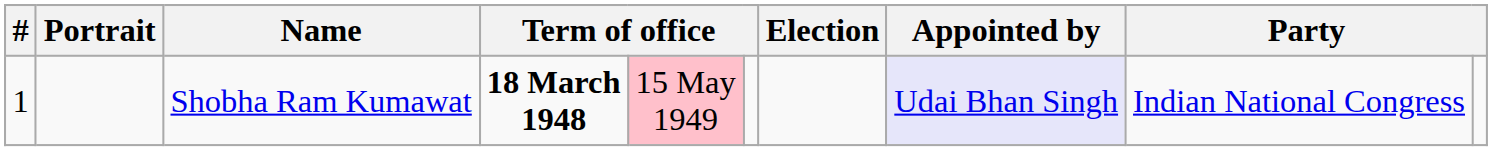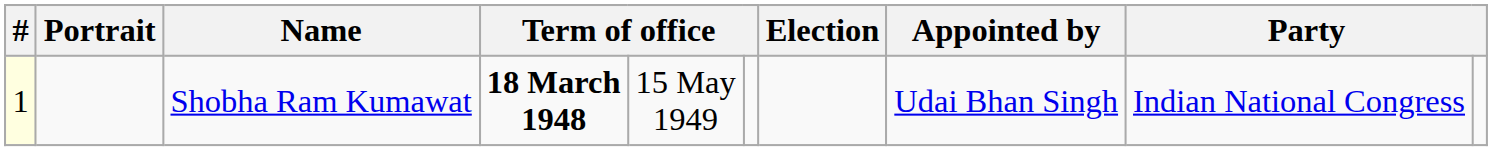(21, 100) no background -> (21, 100) lightyellow background
(686, 100) pink background -> (686, 100) no background
(1006, 100) lavender background -> (1006, 100) no background
